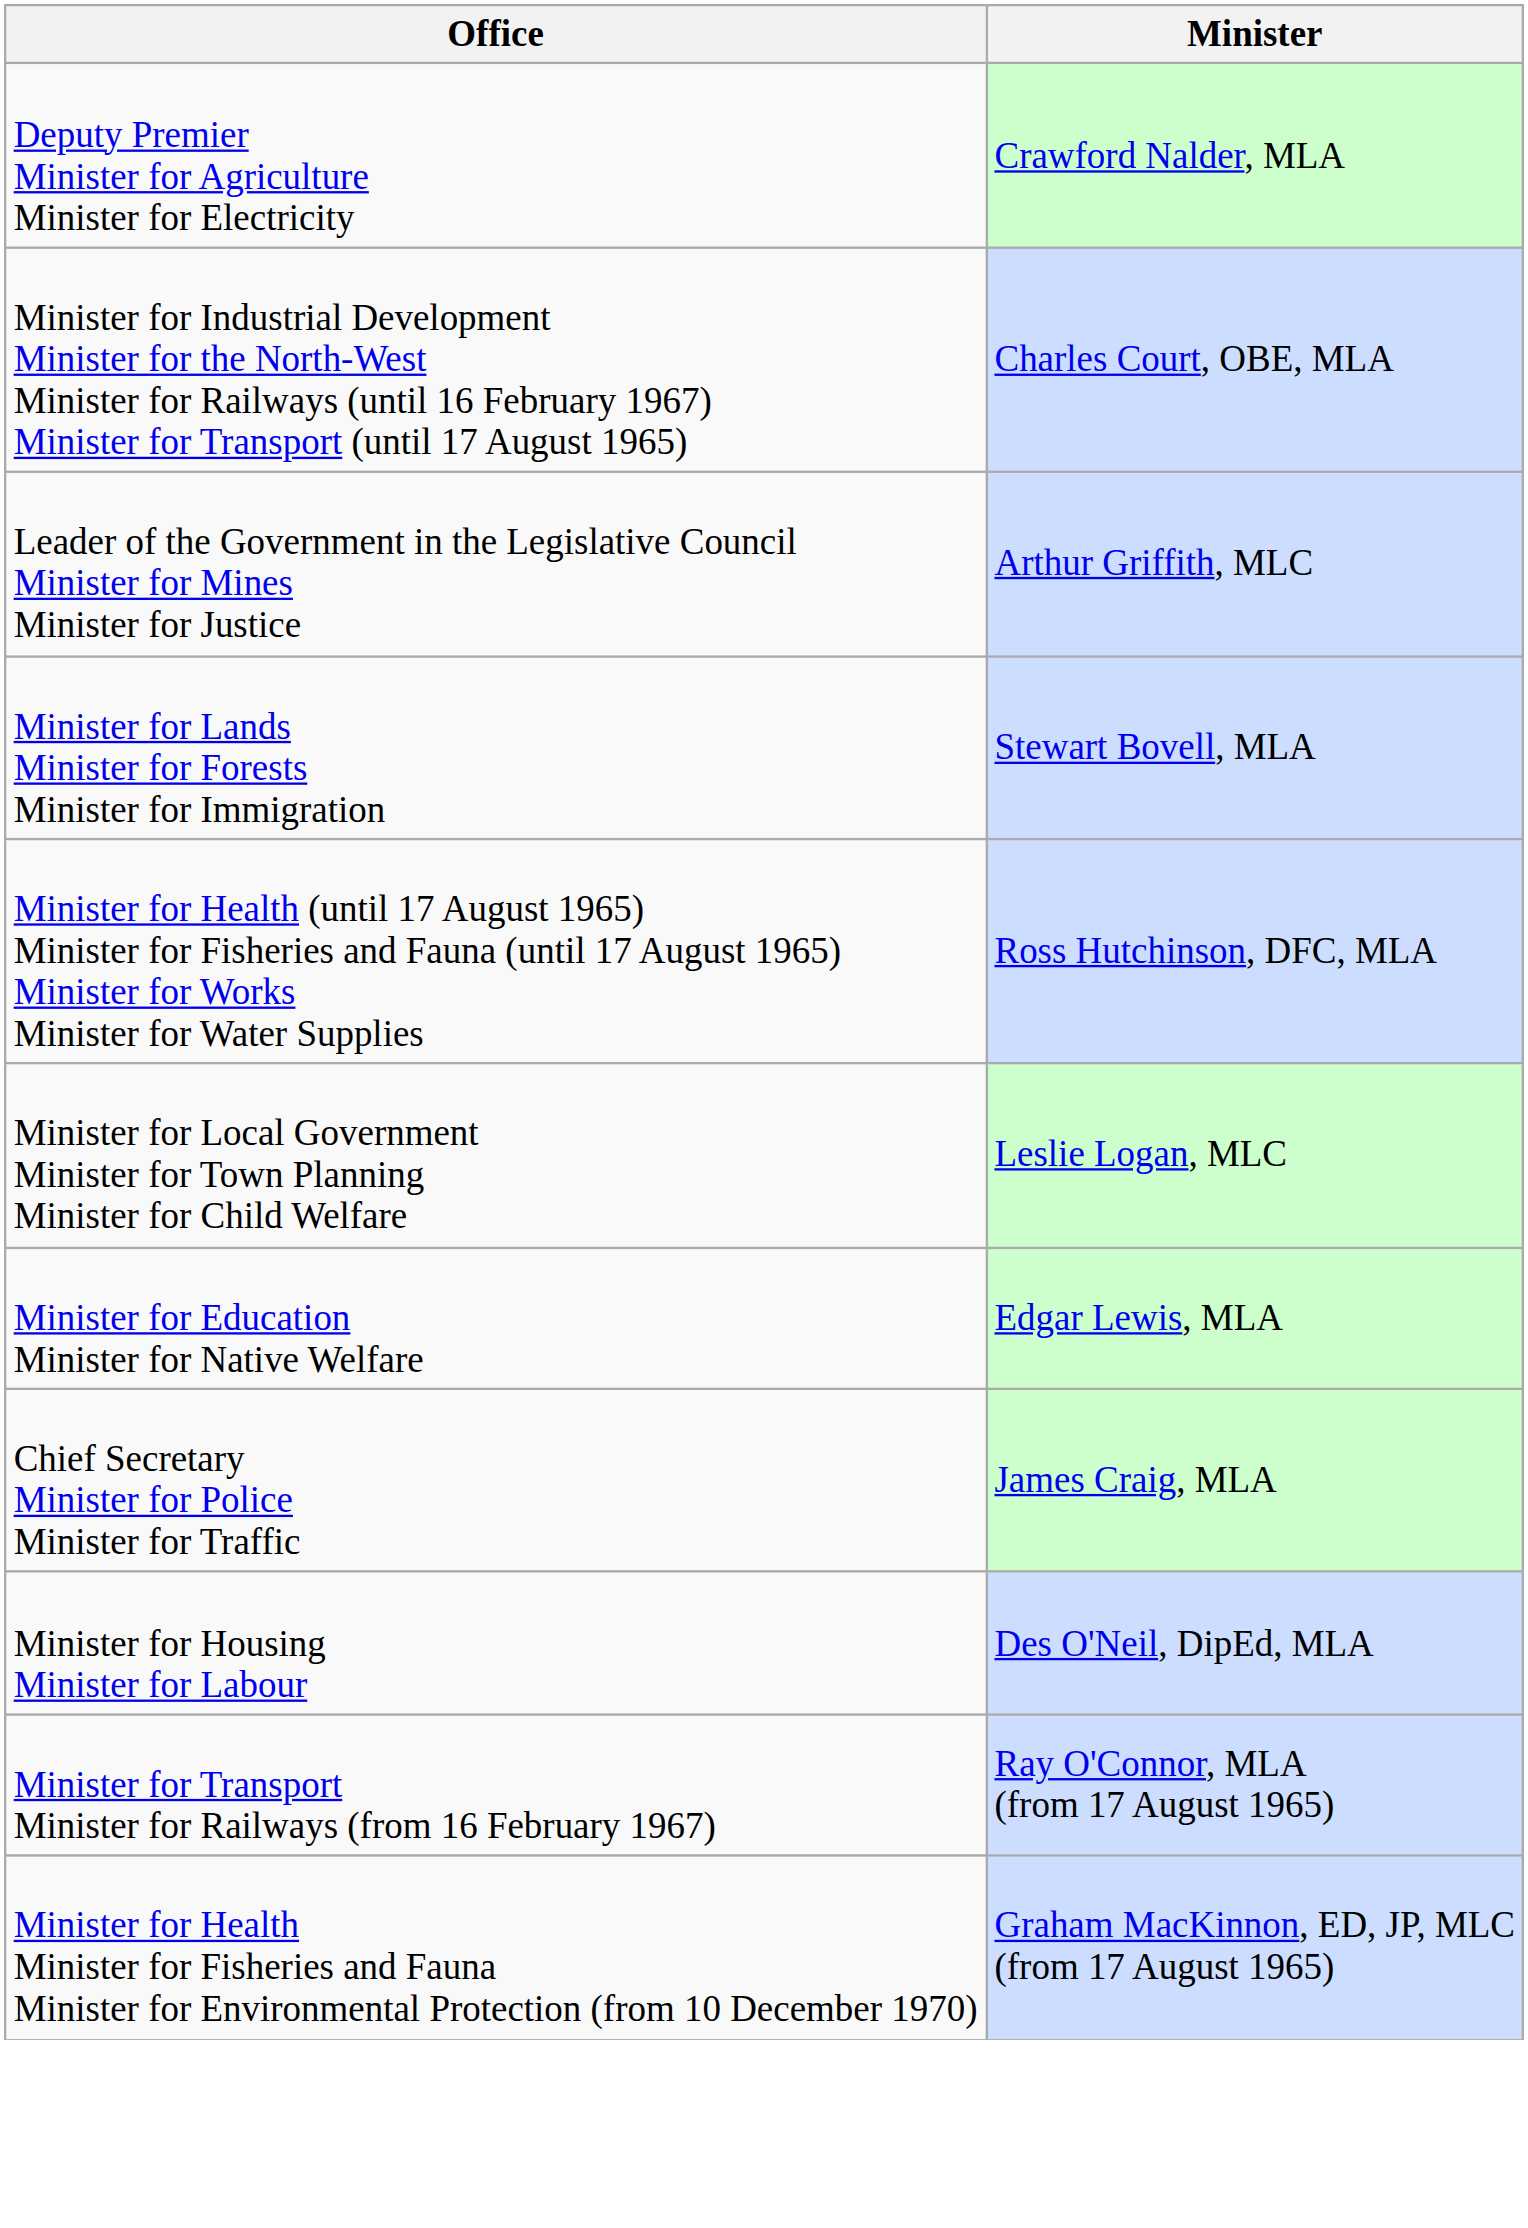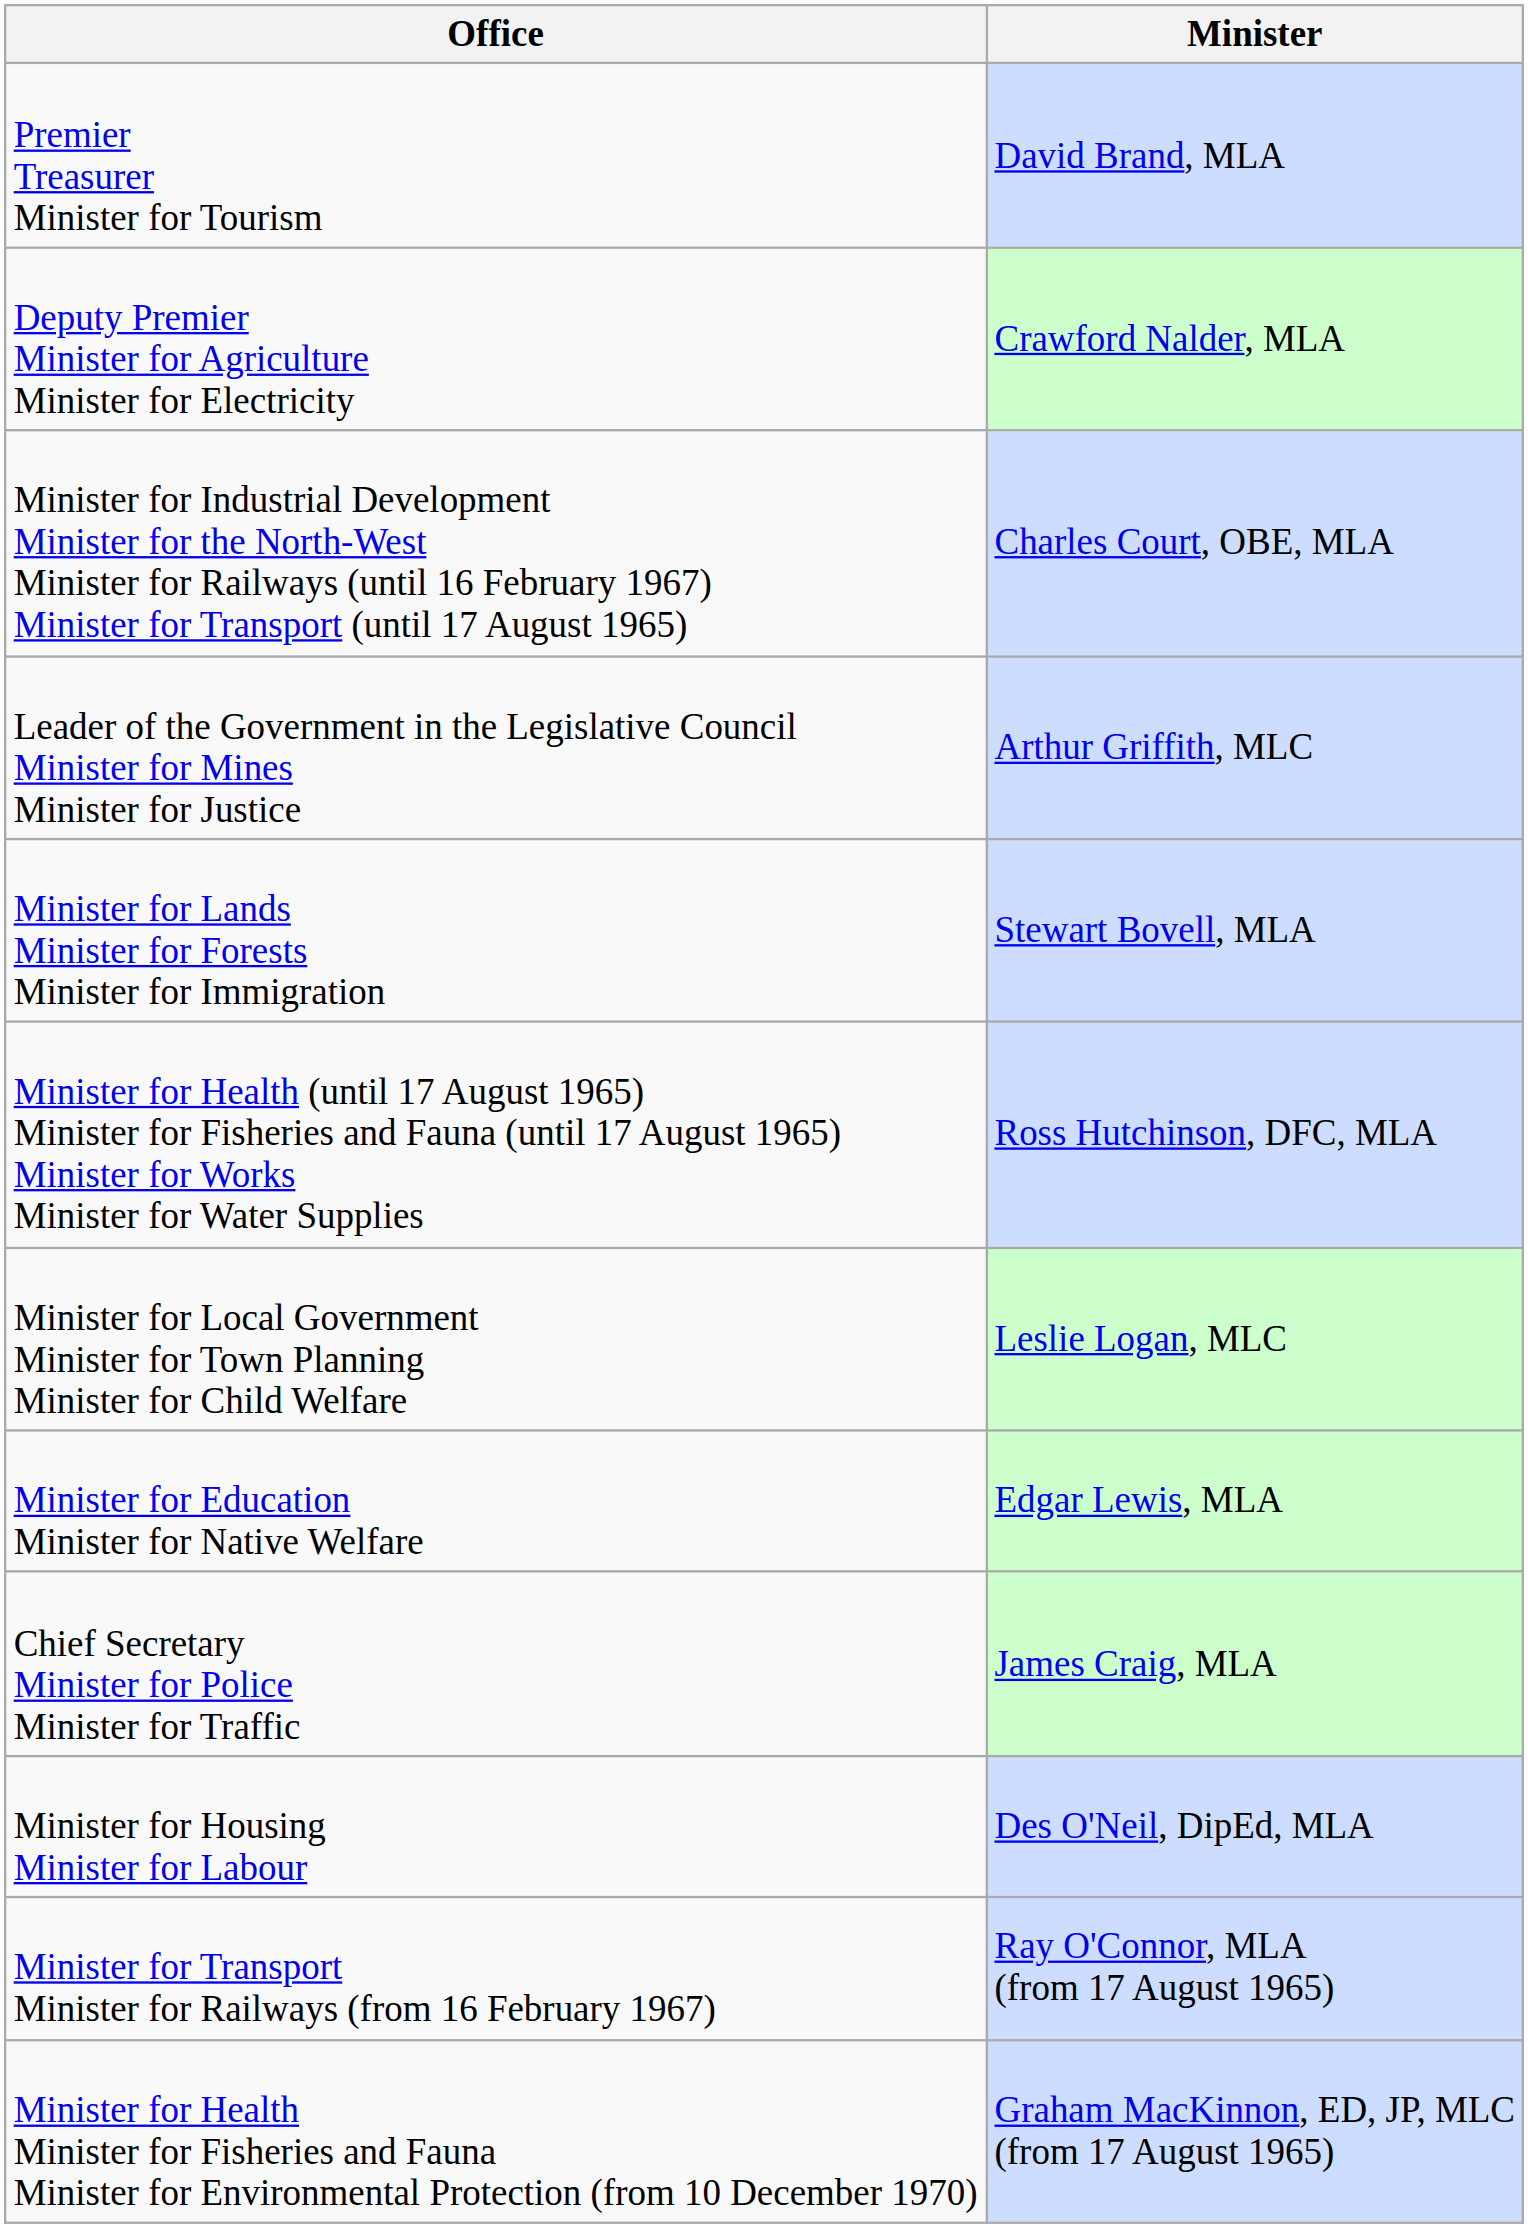+ row: (168, 175)
